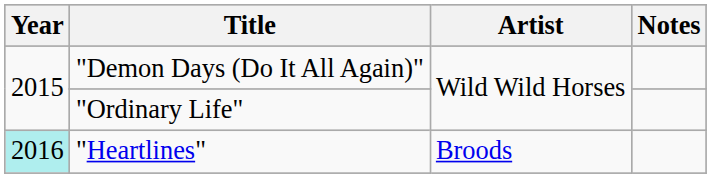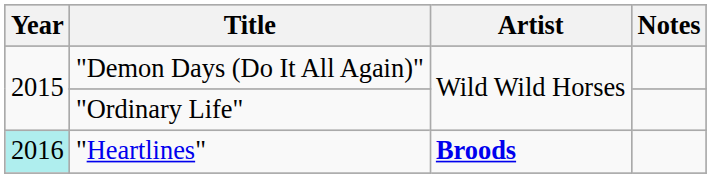(474, 151) normal -> (476, 151) bold
